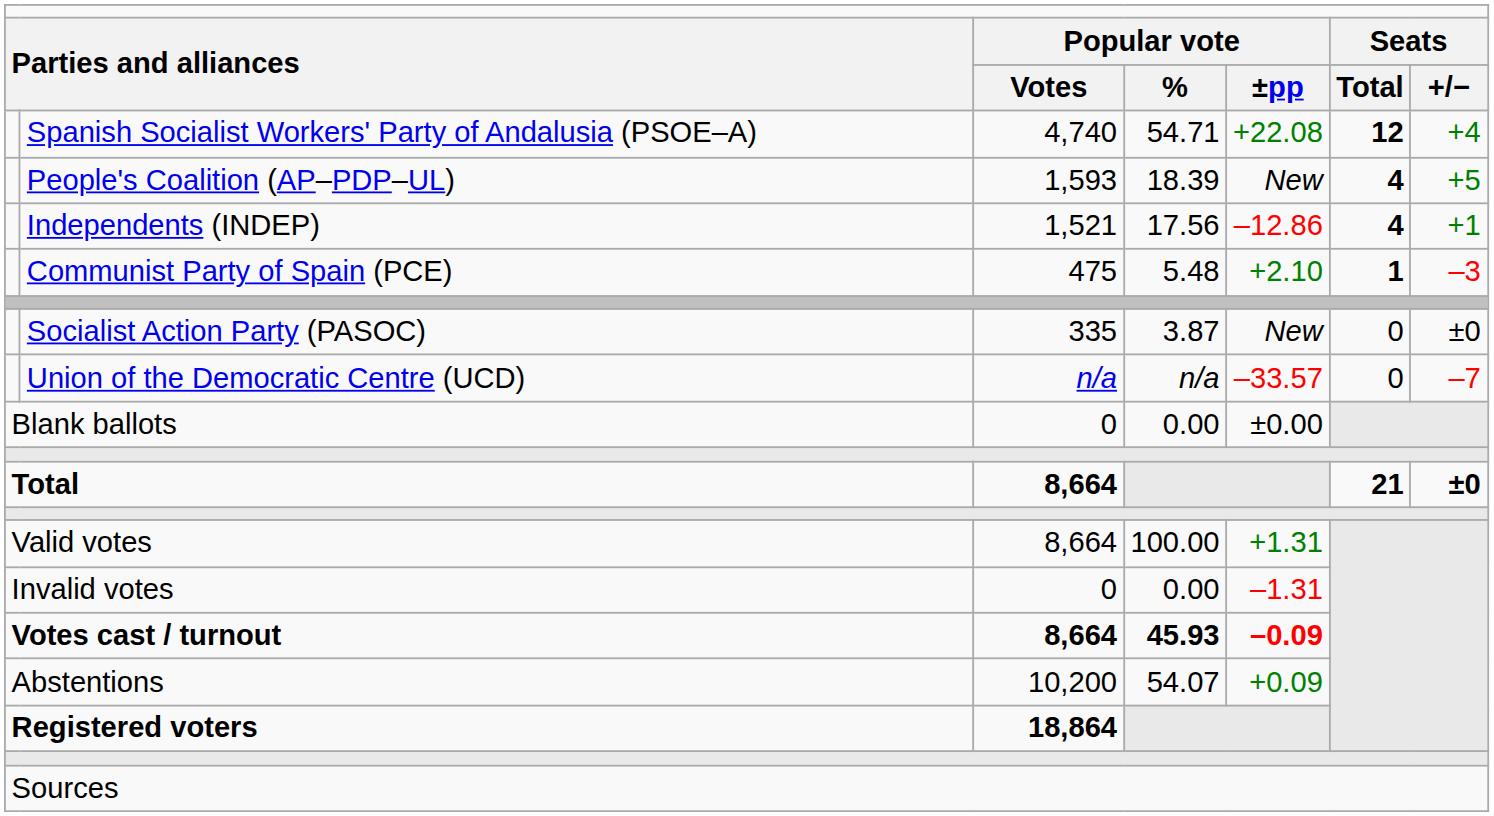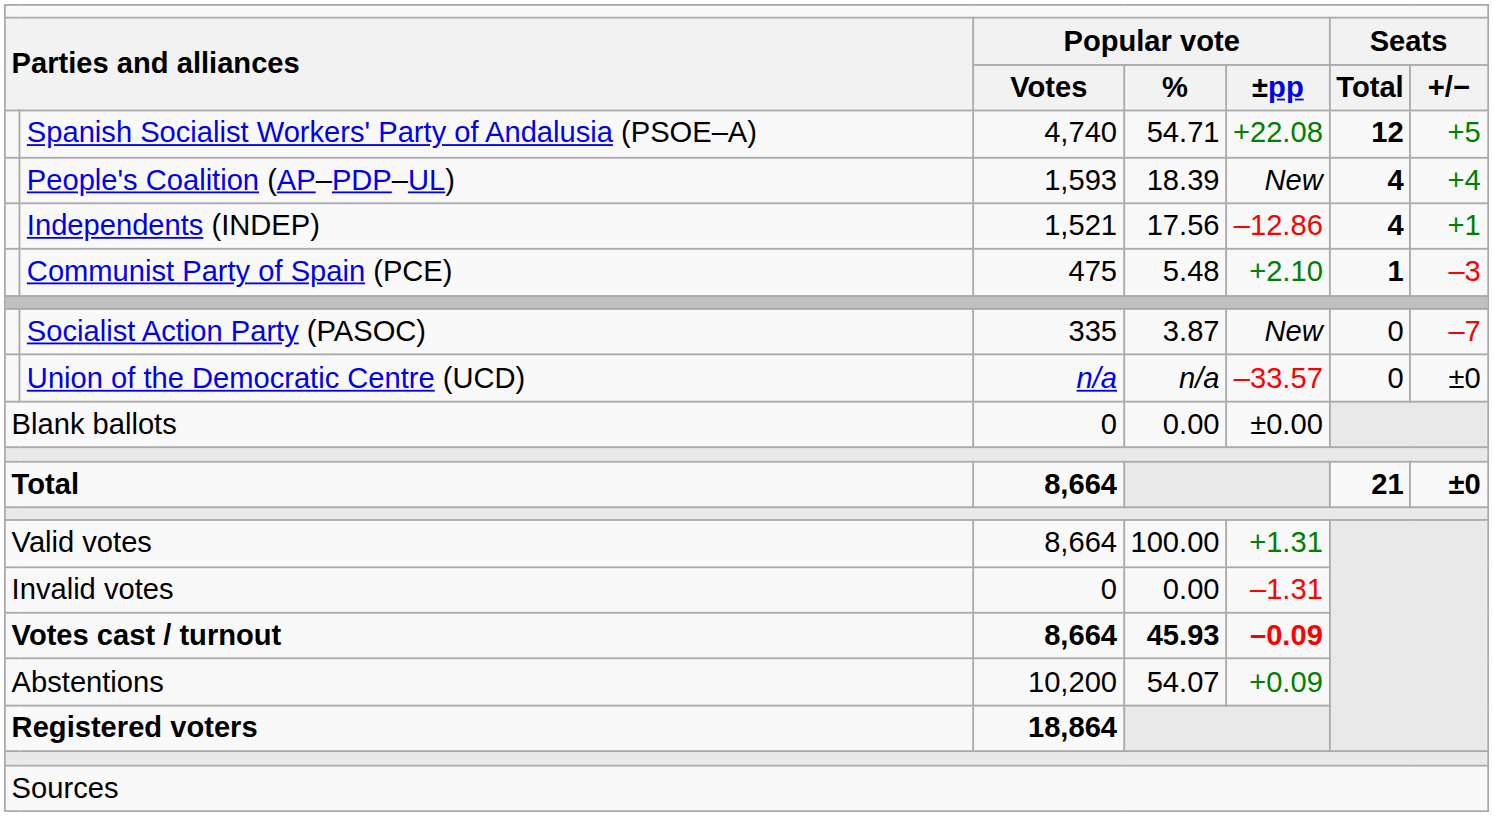(1464, 133) +4 -> (1464, 133) +5
(1464, 179) +5 -> (1464, 179) +4
(1465, 331) ±0 -> (1465, 331) –7
(1465, 377) –7 -> (1465, 377) ±0
